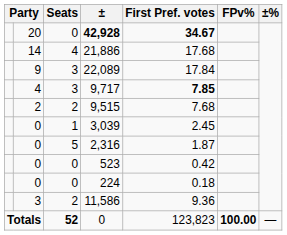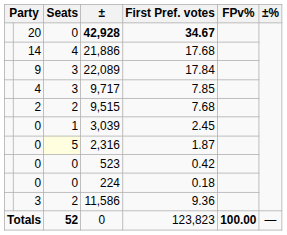(203, 88) bold -> (203, 88) normal
(75, 145) no background -> (75, 145) lightyellow background
